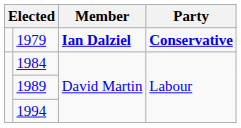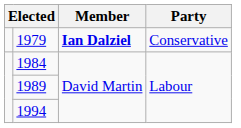(191, 39) bold -> (189, 39) normal
